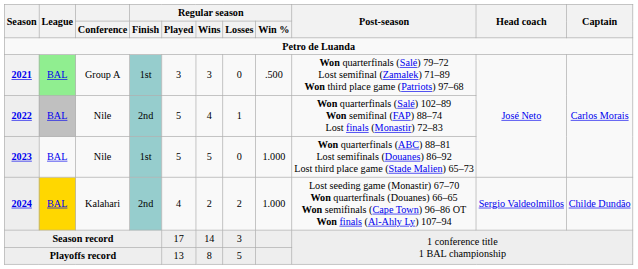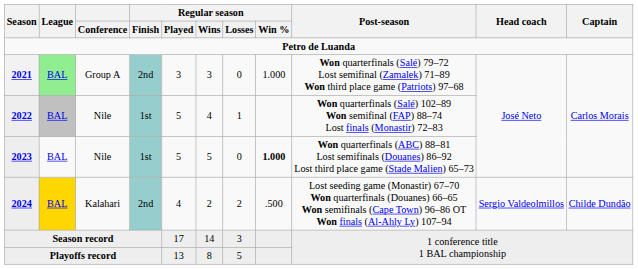(146, 75) 1st -> (146, 75) 2nd
(274, 75) .500 -> (274, 75) 1.000
(146, 116) 2nd -> (146, 116) 1st
(274, 157) normal -> (274, 157) bold
(274, 204) 1.000 -> (274, 204) .500
